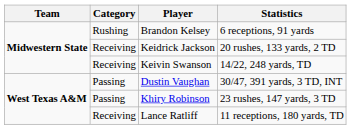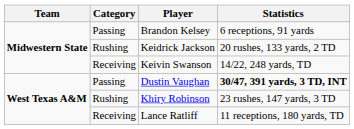(110, 30) Rushing -> (109, 30) Passing
(114, 47) Receiving -> (110, 47) Rushing
(281, 81) normal -> (283, 81) bold
(109, 98) Passing -> (110, 98) Rushing
